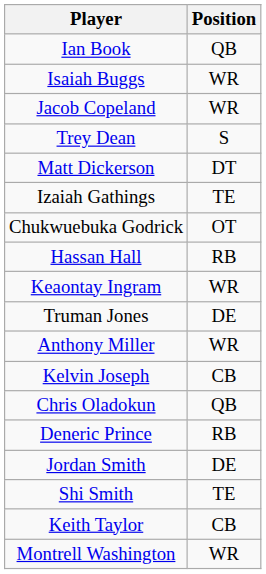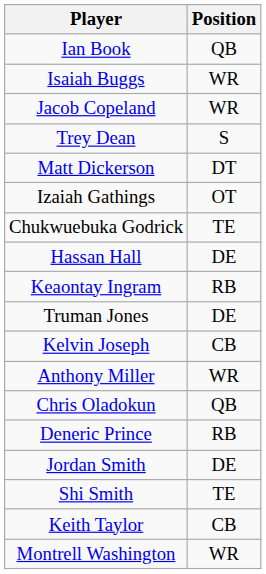(224, 197) TE -> (224, 197) OT
(224, 227) OT -> (224, 227) TE
(224, 256) RB -> (224, 256) DE
(224, 286) WR -> (224, 286) RB
rows swapped: (96, 375) <-> (96, 345)
